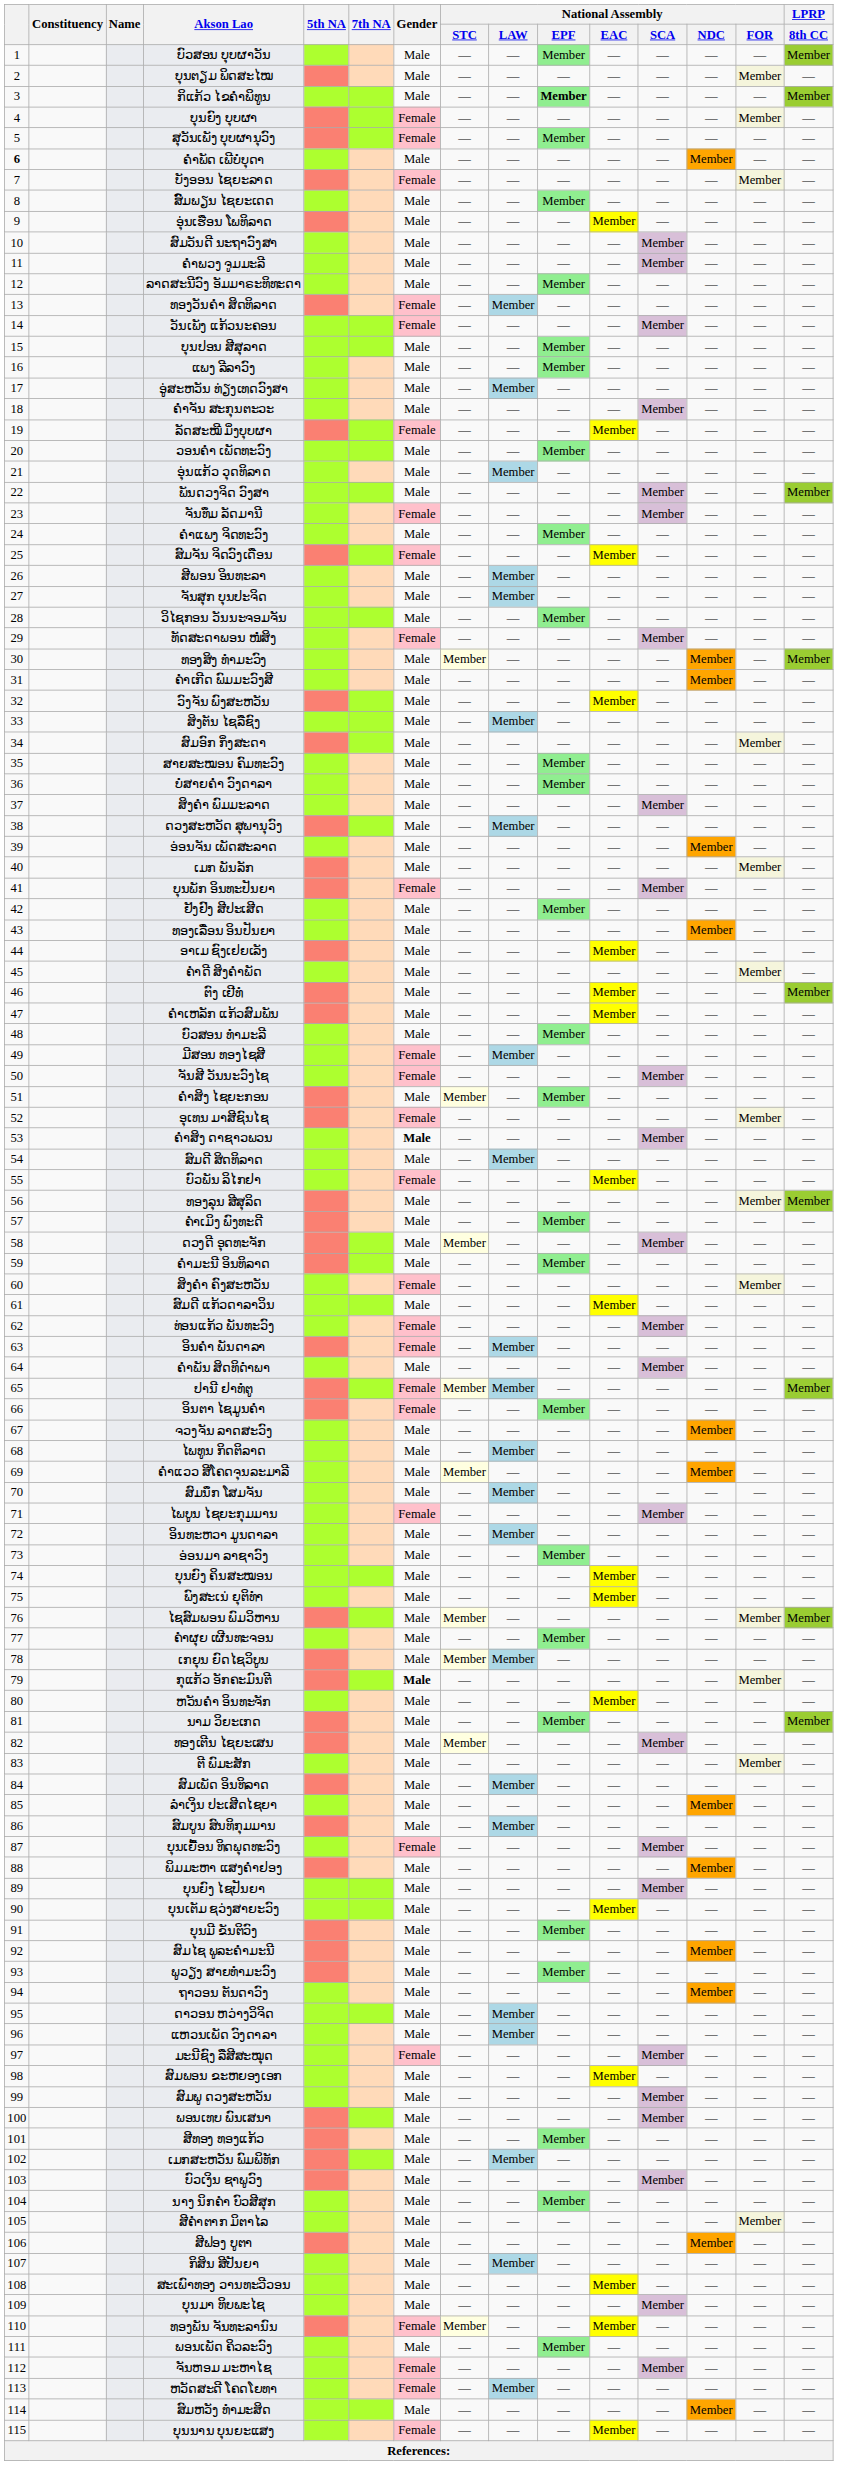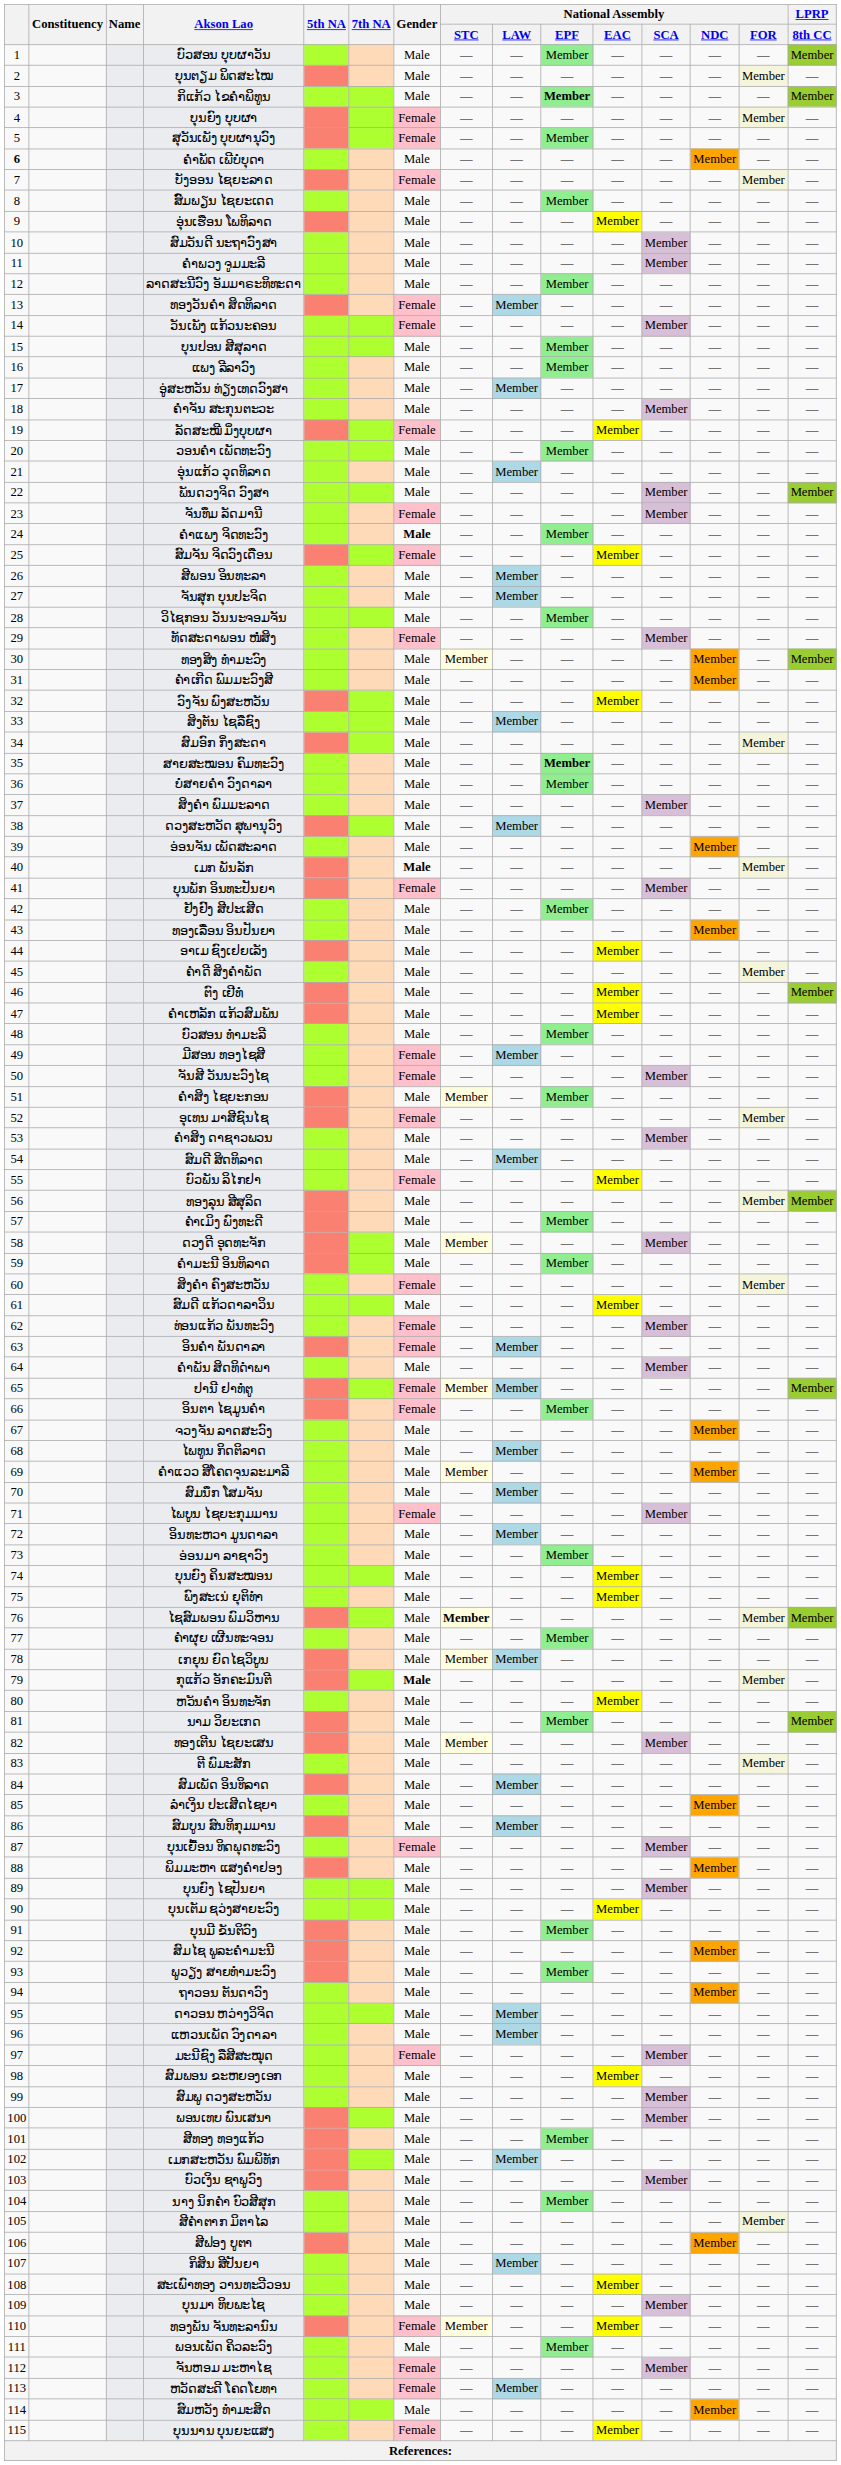(417, 534) normal -> (417, 534) bold
(564, 763) normal -> (567, 763) bold
(417, 867) normal -> (417, 867) bold
(417, 1138) bold -> (417, 1138) normal
(465, 1617) normal -> (466, 1617) bold
